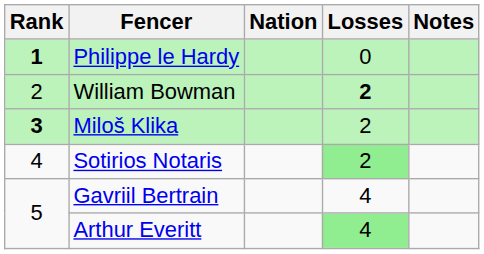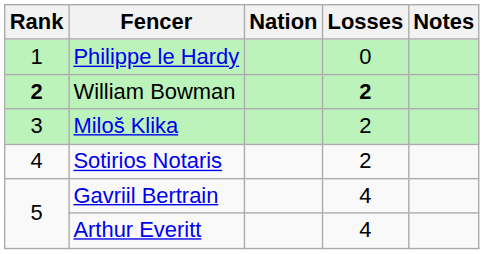(37, 56) bold -> (37, 56) normal
(37, 91) normal -> (37, 91) bold
(37, 126) bold -> (37, 126) normal
(365, 160) lightgreen background -> (365, 160) no background
(365, 230) lightgreen background -> (365, 230) no background
